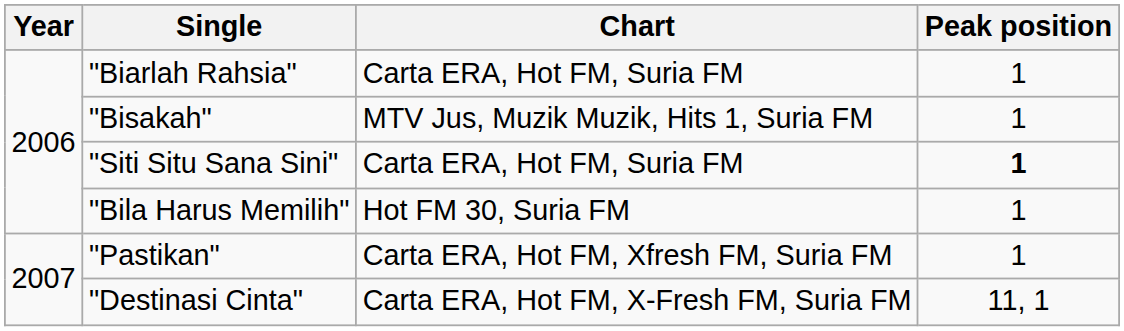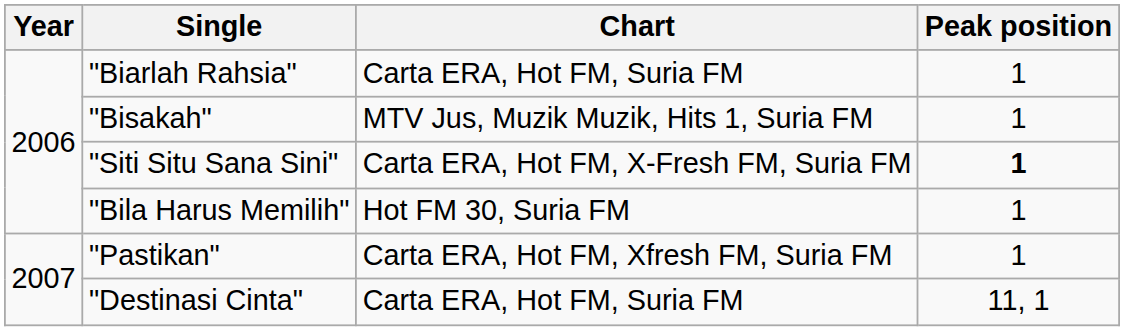(553, 164) Carta ERA, Hot FM, Suria FM -> (637, 164) Carta ERA, Hot FM, X-Fresh FM, Suria FM
(637, 301) Carta ERA, Hot FM, X-Fresh FM, Suria FM -> (553, 301) Carta ERA, Hot FM, Suria FM
